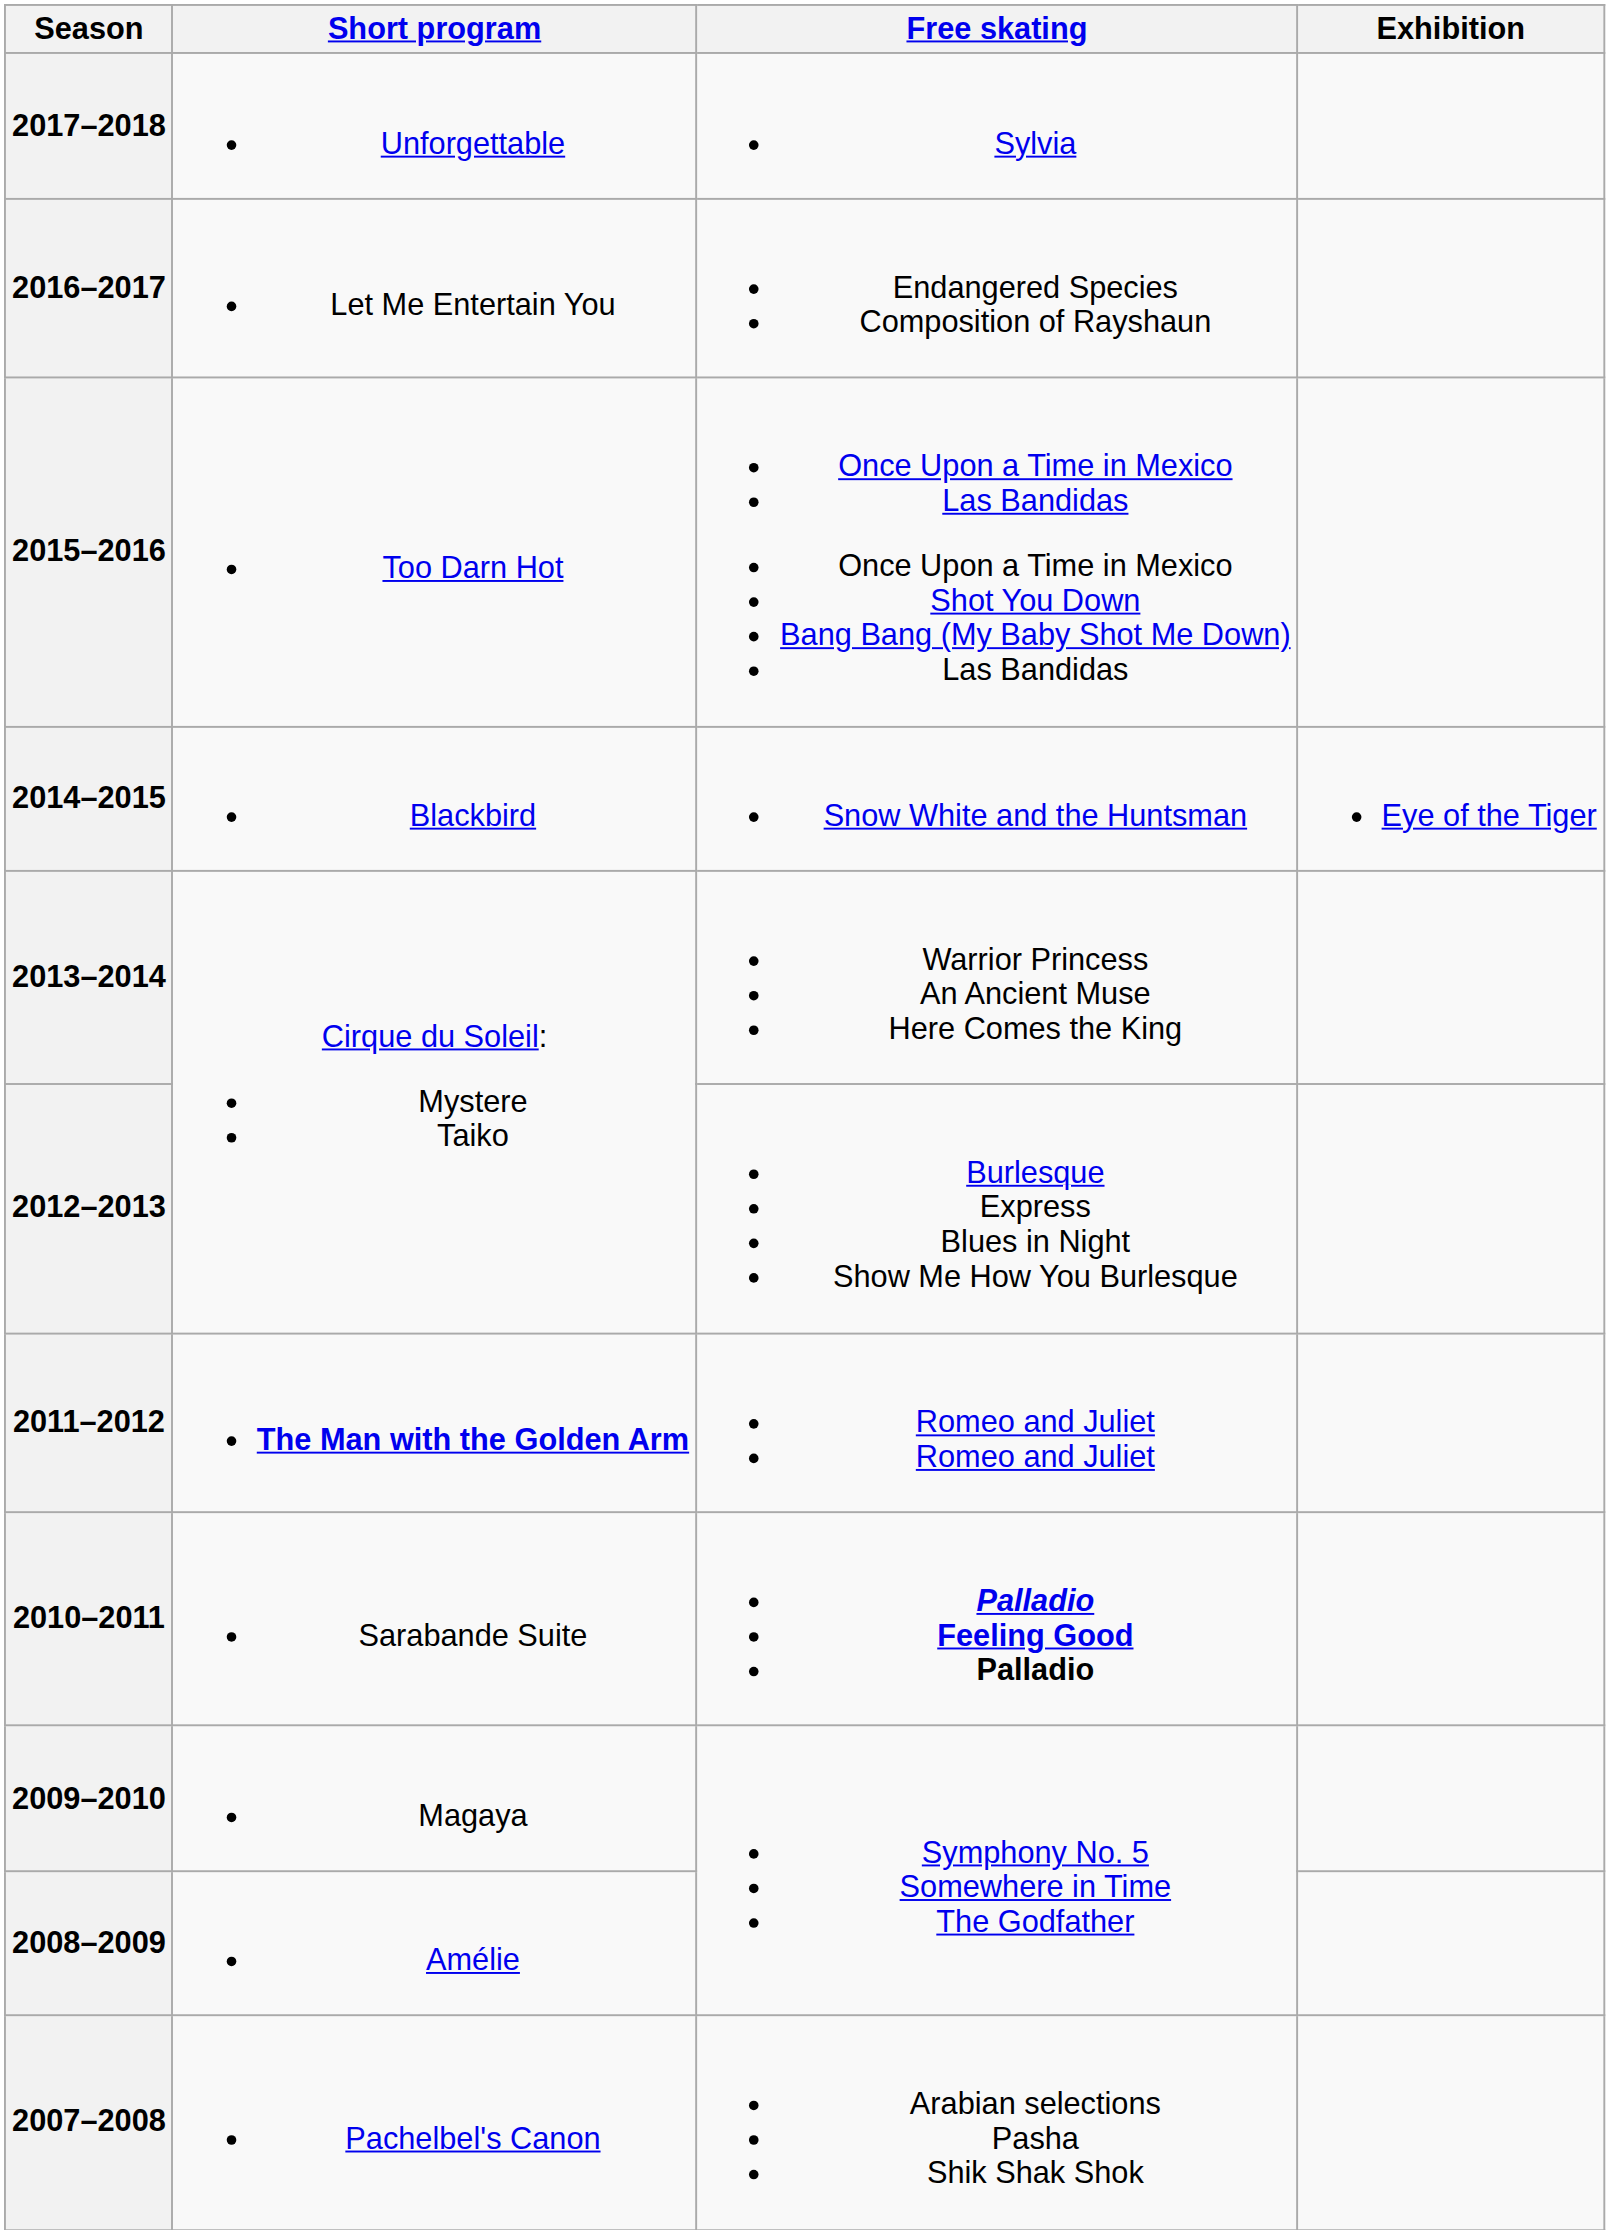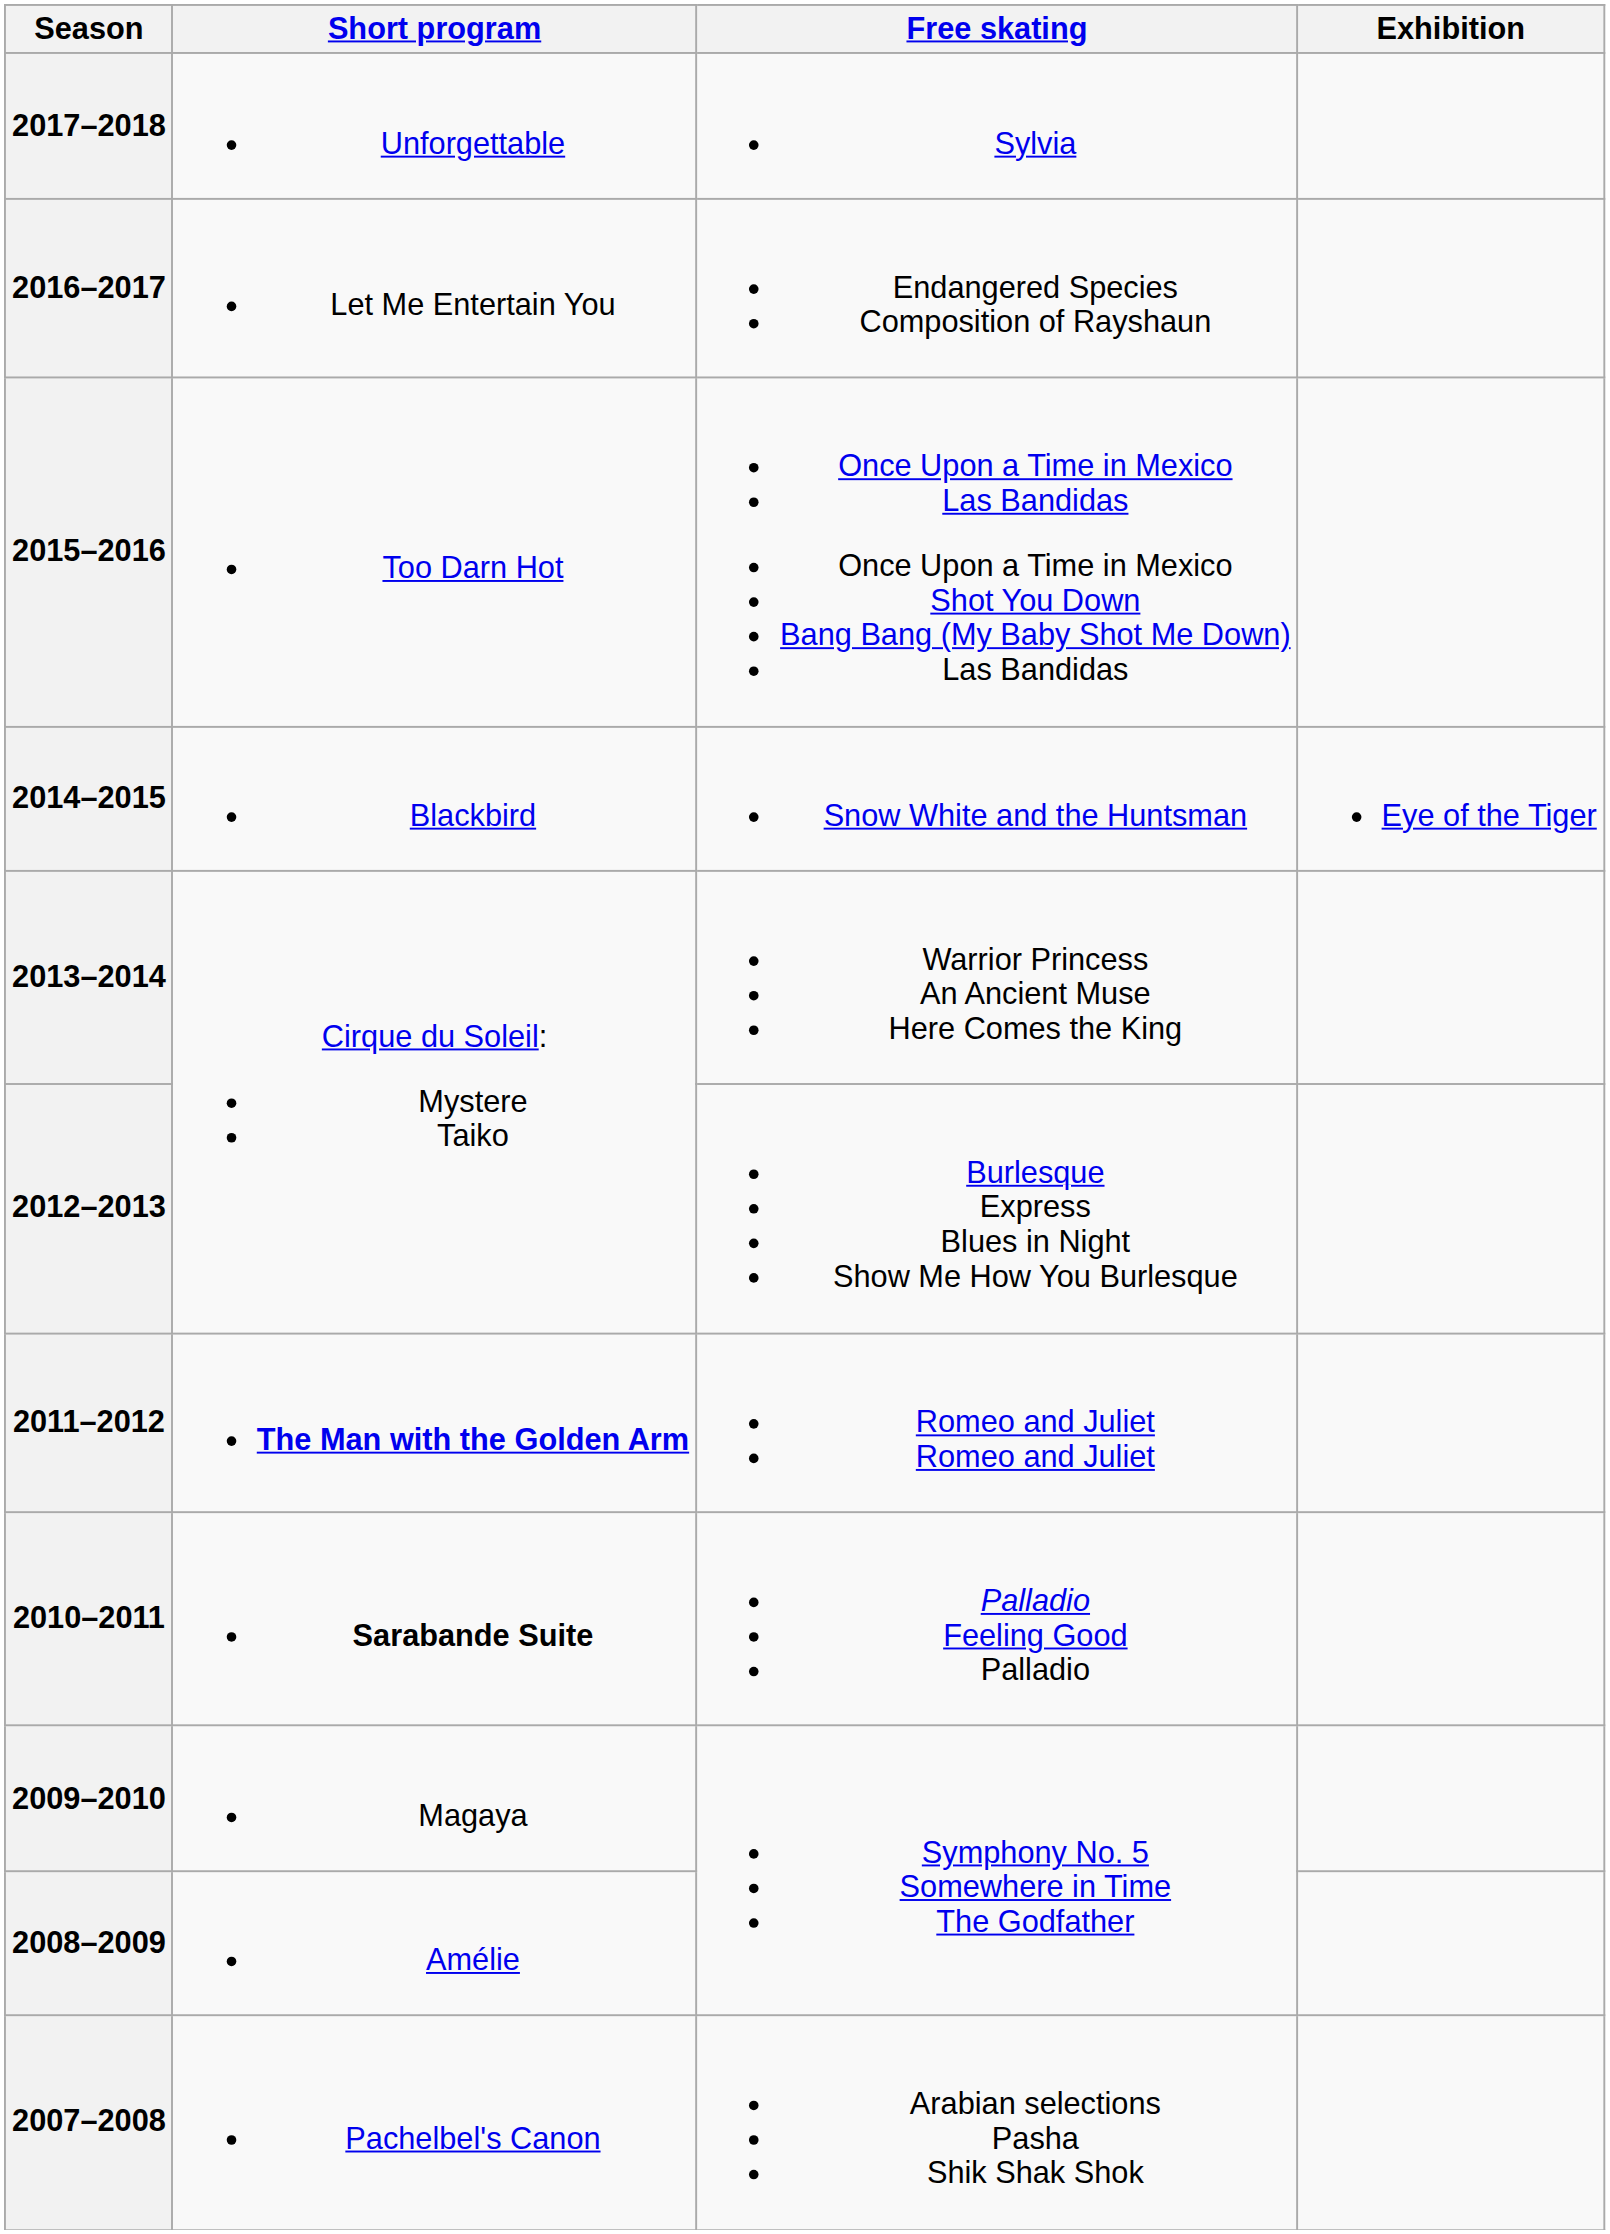(435, 1636) normal -> (435, 1636) bold
(997, 1636) bold -> (997, 1636) normal
